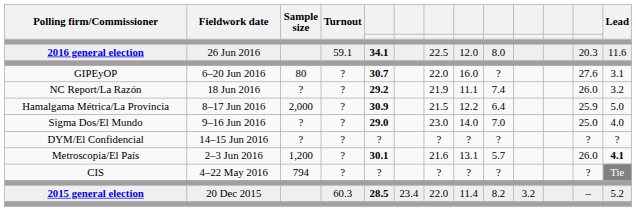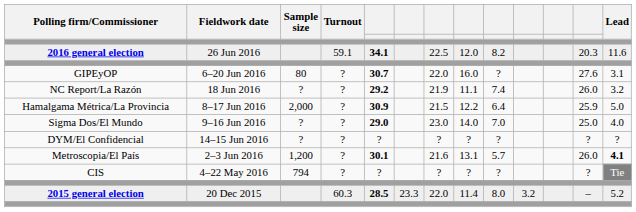(499, 52) 8.0 -> (499, 52) 8.2
(409, 193) 23.4 -> (409, 193) 23.3
(499, 193) 8.2 -> (499, 193) 8.0
